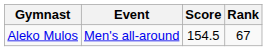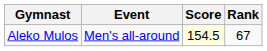(203, 35) no background -> (203, 35) lightyellow background
